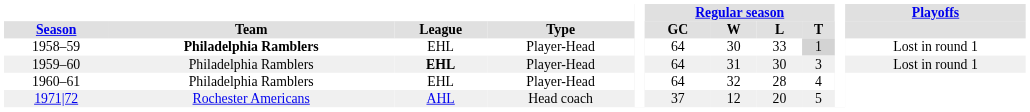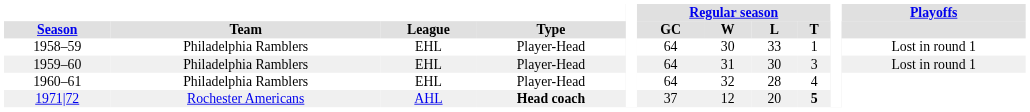(251, 47) bold -> (246, 47) normal
(818, 47) lightgrey background -> (814, 47) no background
(441, 64) bold -> (428, 64) normal
(561, 98) normal -> (551, 98) bold
(818, 98) normal -> (814, 98) bold
